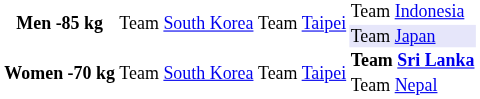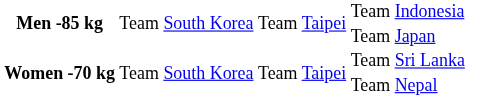(393, 36) lavender background -> (393, 36) no background
(413, 60) bold -> (408, 60) normal
